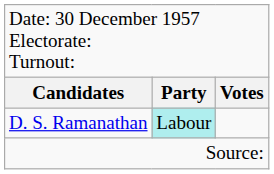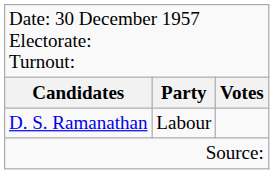(184, 122) paleturquoise background -> (184, 122) no background
